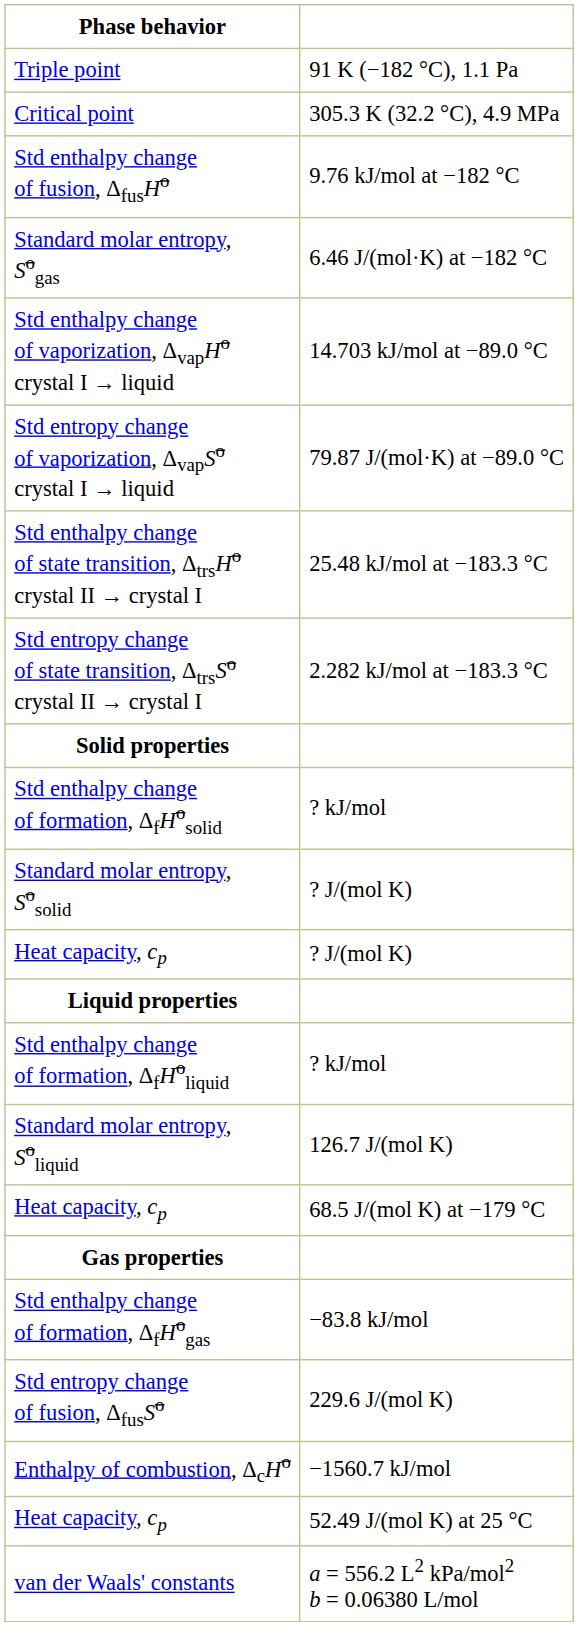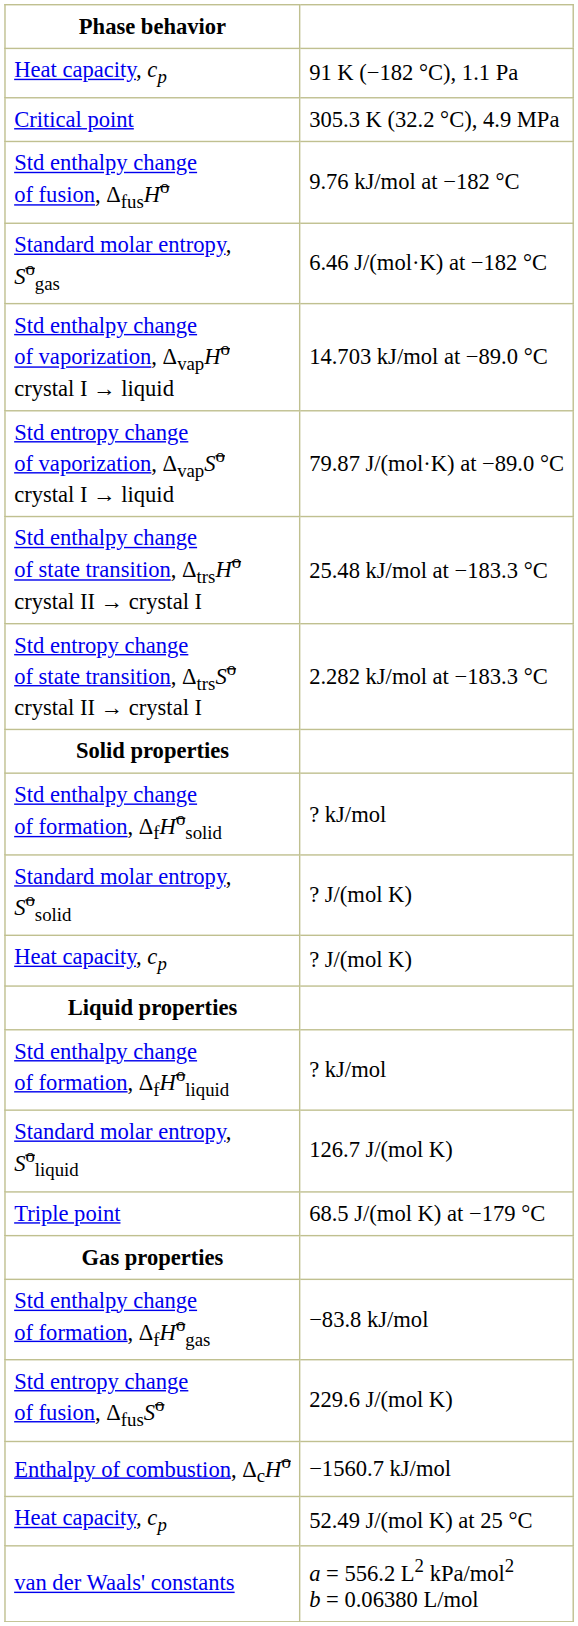(67, 70) Triple point -> (90, 73) Heat capacity, cp
(90, 1209) Heat capacity, cp -> (67, 1212) Triple point
